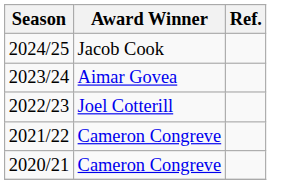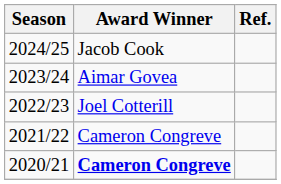(149, 164) normal -> (154, 164) bold
